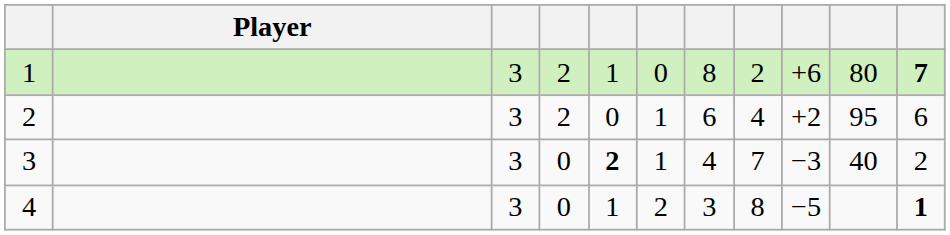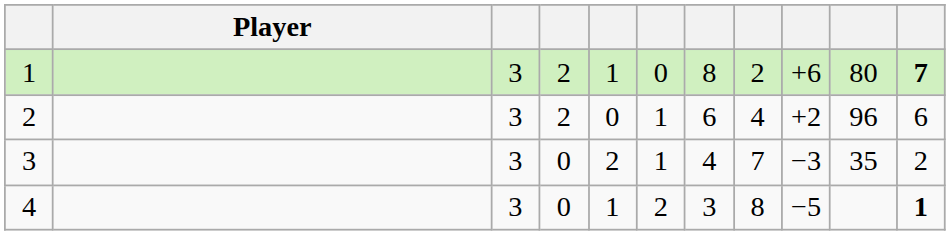(863, 116) 95 -> (863, 116) 96
(612, 161) bold -> (612, 161) normal
(863, 161) 40 -> (863, 161) 35
